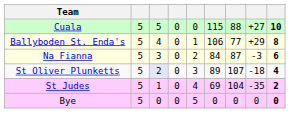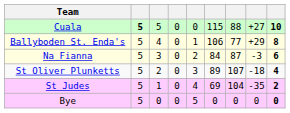(140, 27) normal -> (140, 27) bold
(159, 71) lavender background -> (159, 71) no background
